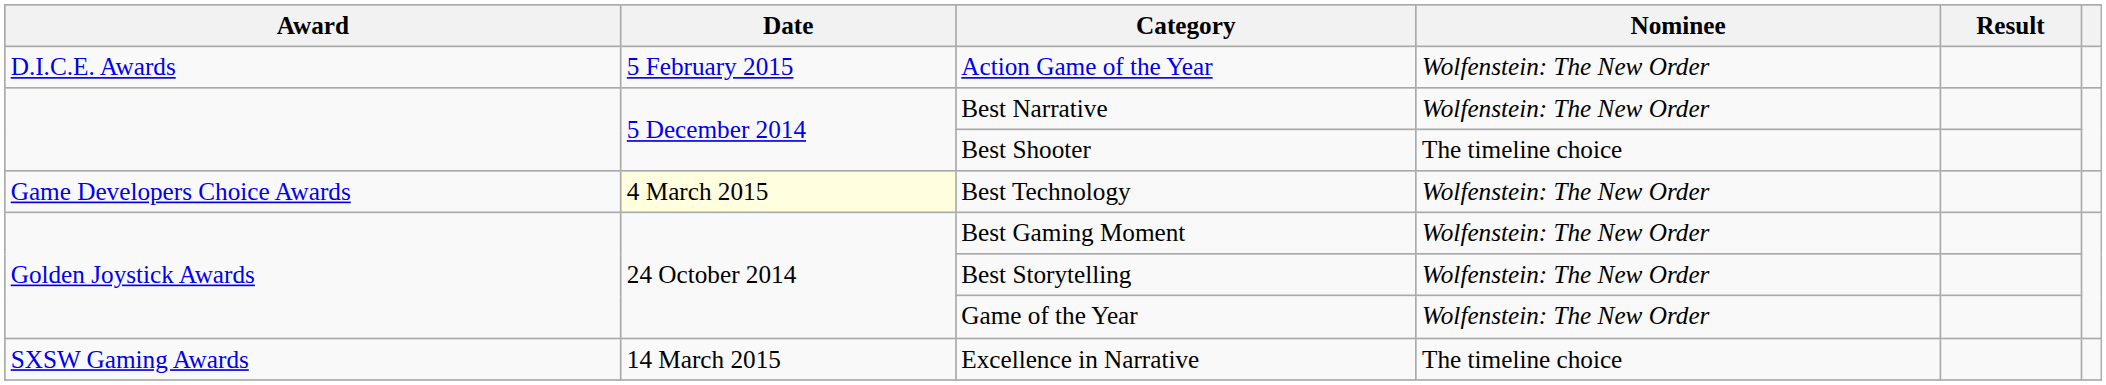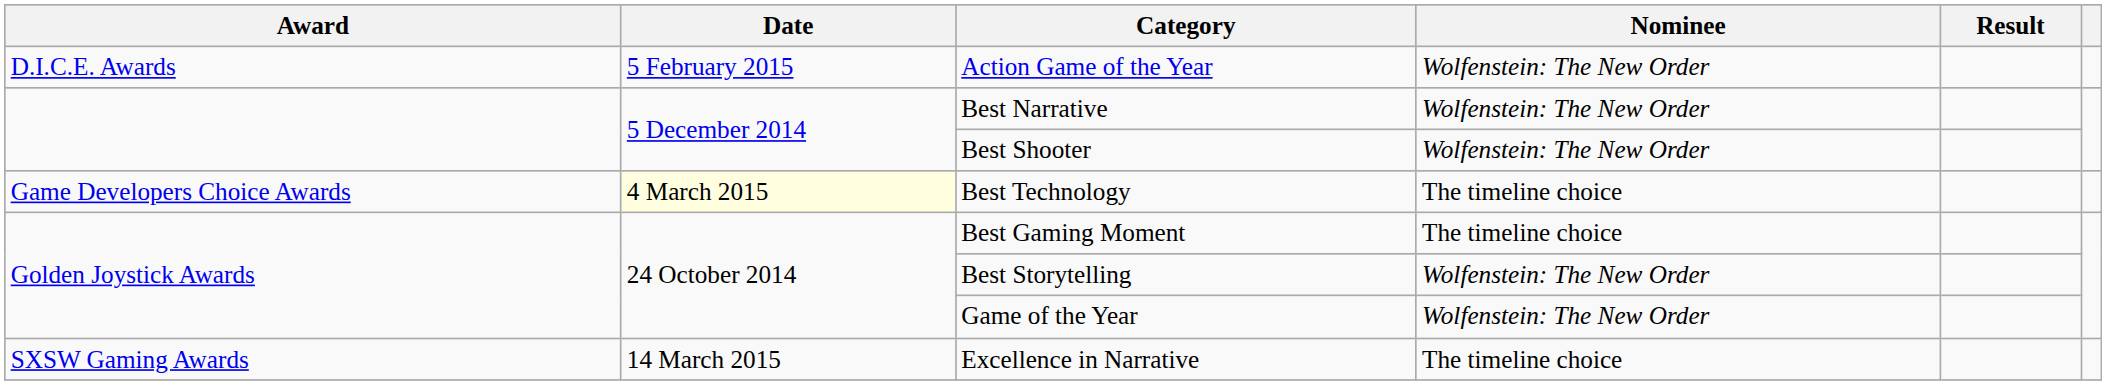(1522, 150) The timeline choice -> (1566, 150) Wolfenstein: The New Order
(1566, 191) Wolfenstein: The New Order -> (1522, 191) The timeline choice
(1566, 233) Wolfenstein: The New Order -> (1522, 233) The timeline choice
